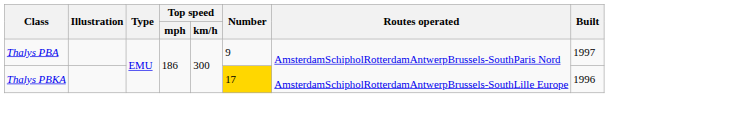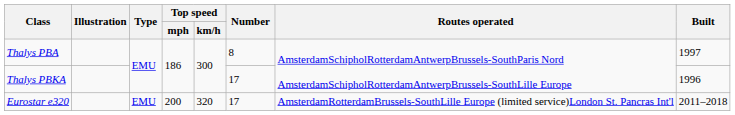(228, 52) 9 -> (231, 52) 8
(231, 79) gold background -> (234, 79) no background
+ row: (38, 101)
